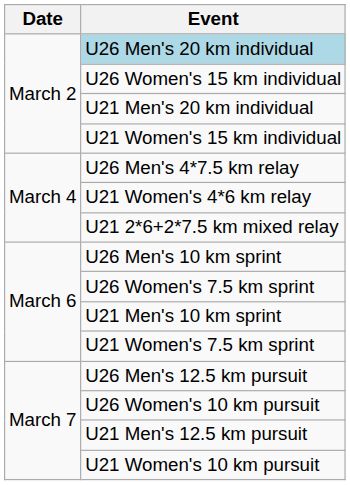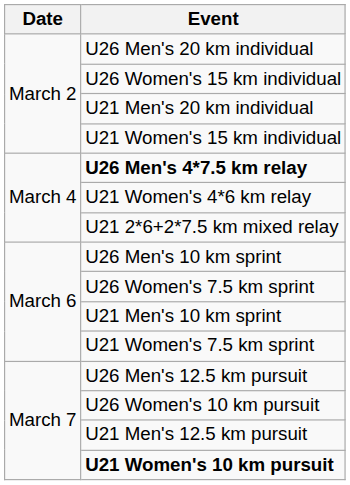(199, 49) lightblue background -> (199, 49) no background
(192, 167) normal -> (196, 167) bold
(202, 464) normal -> (209, 464) bold
